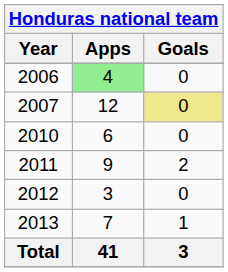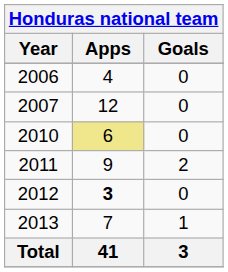(108, 77) lightgreen background -> (108, 77) no background
(183, 106) khaki background -> (183, 106) no background
(108, 135) no background -> (108, 135) khaki background
(108, 194) normal -> (108, 194) bold
